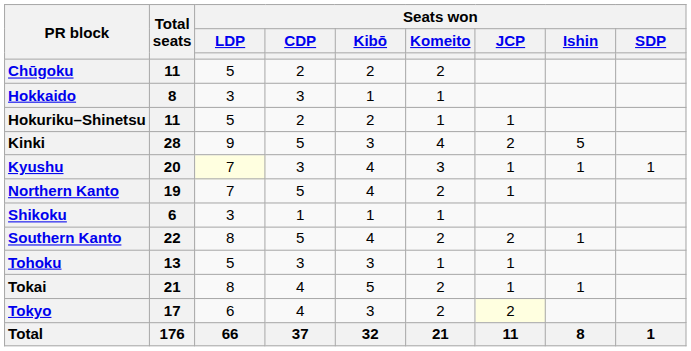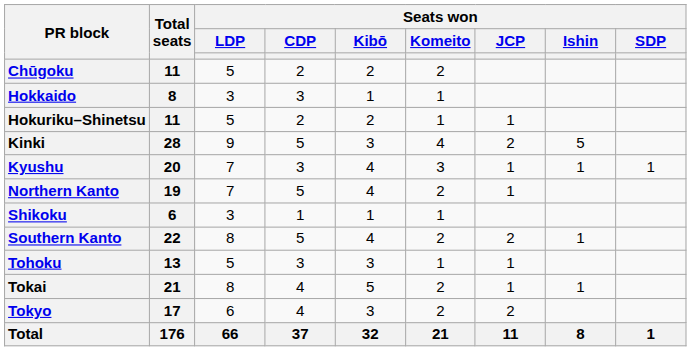(230, 167) lightyellow background -> (230, 167) no background
(510, 311) lightyellow background -> (510, 311) no background
